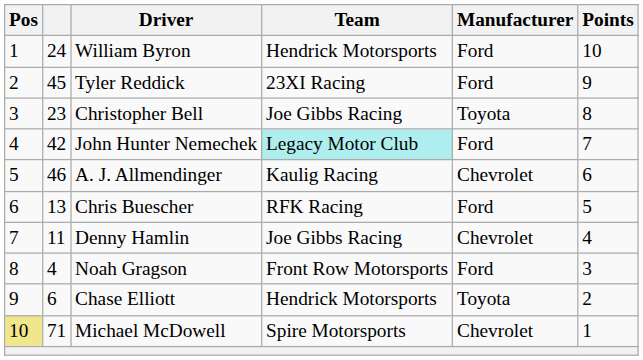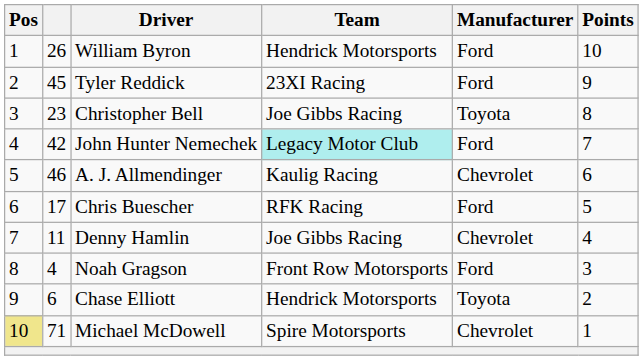(57, 50) 24 -> (57, 50) 26
(57, 206) 13 -> (57, 206) 17
